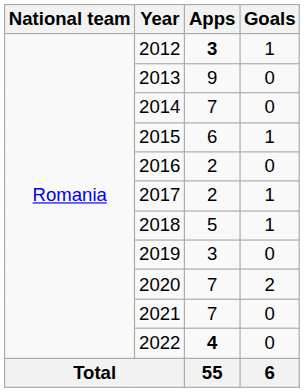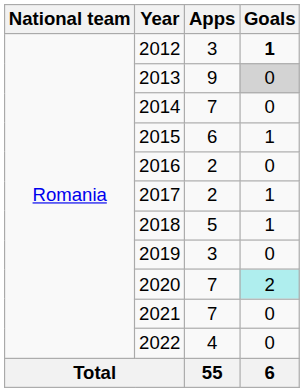(212, 48) bold -> (212, 48) normal
(270, 48) normal -> (270, 48) bold
(270, 78) no background -> (270, 78) lightgrey background
(270, 284) no background -> (270, 284) paleturquoise background
(212, 343) bold -> (212, 343) normal
